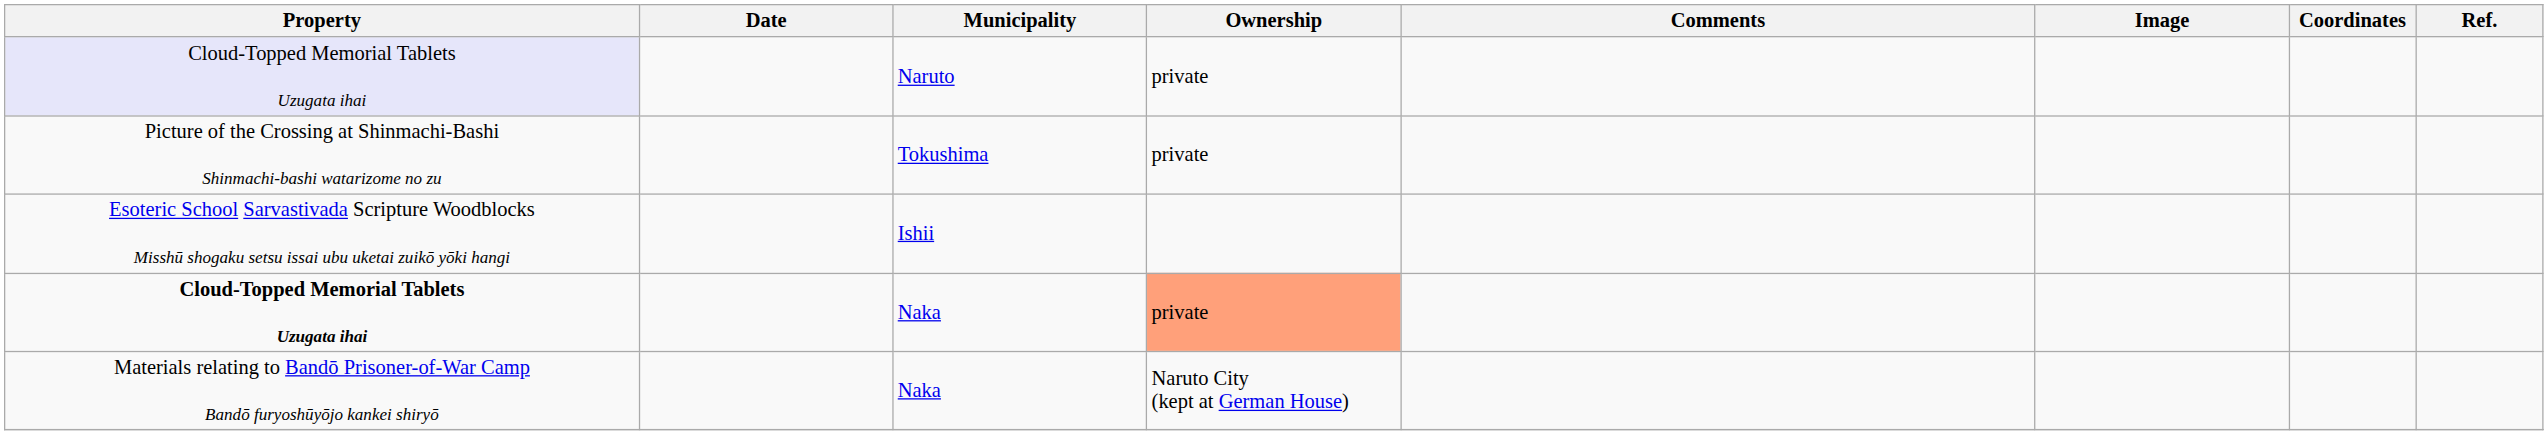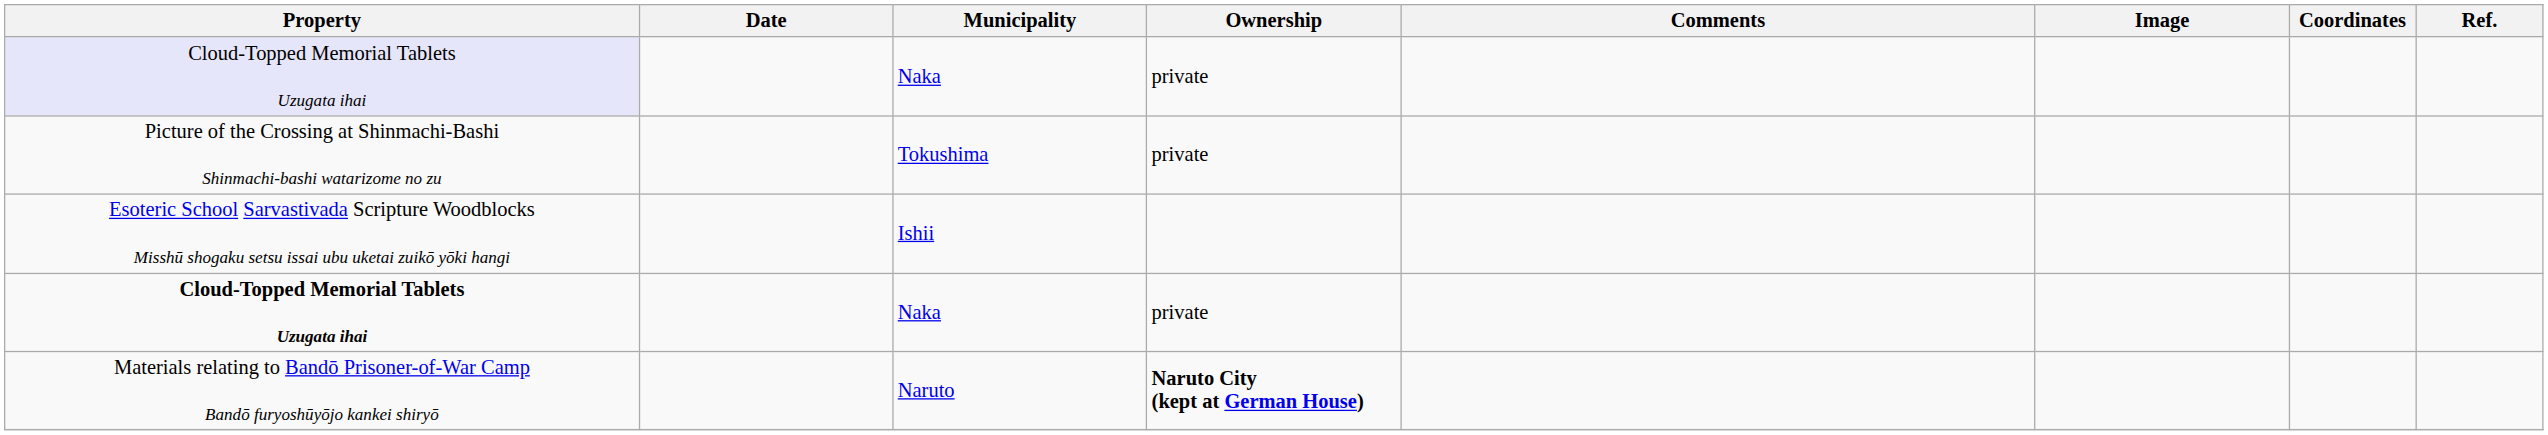(926, 76) Naruto -> (919, 76) Naka
(1180, 311) lightsalmon background -> (1180, 311) no background
(919, 390) Naka -> (926, 390) Naruto
(1250, 390) normal -> (1258, 390) bold
